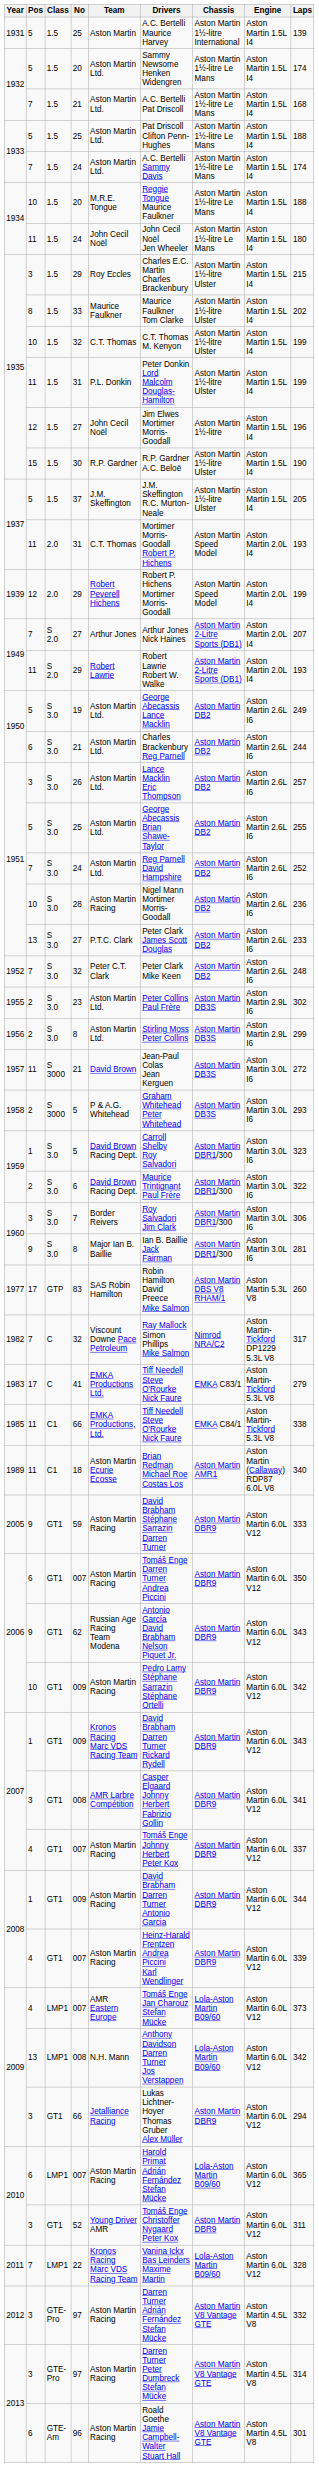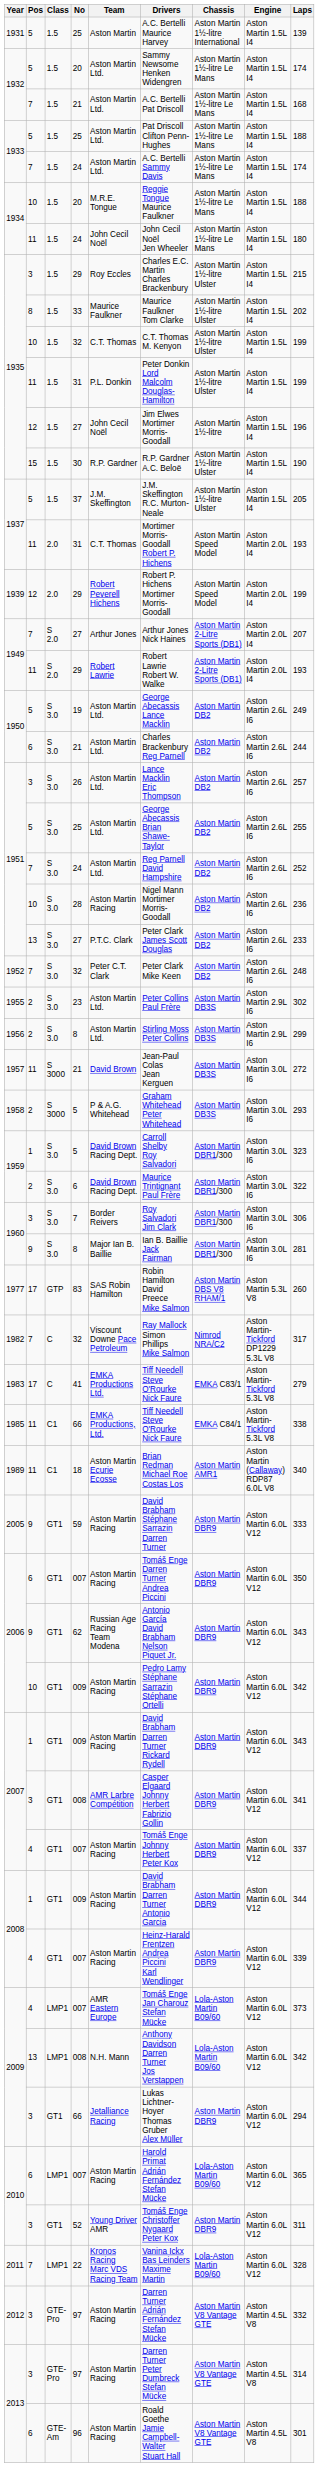(114, 1741) Kronos Racing Marc VDS Racing Team -> (113, 1741) Aston Martin Racing
